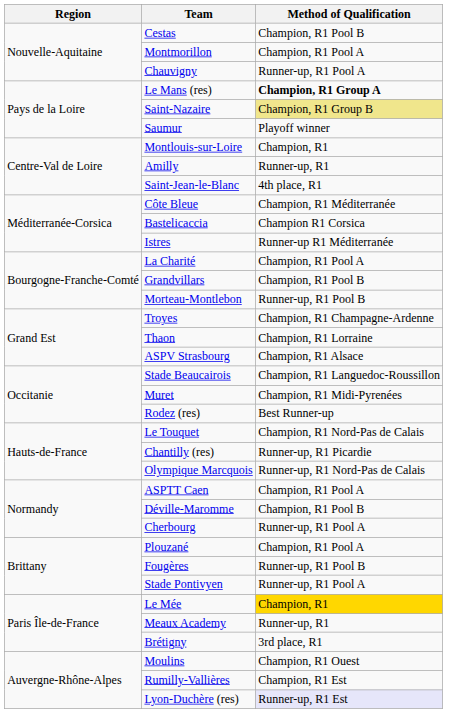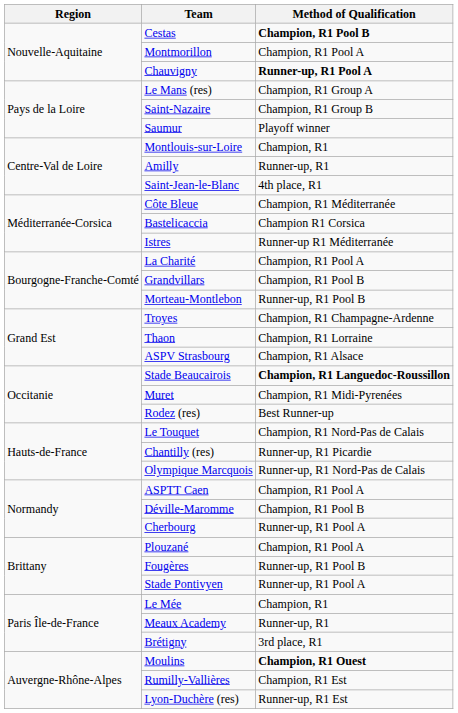(311, 33) normal -> (314, 33) bold
(312, 71) normal -> (315, 71) bold
(320, 90) bold -> (316, 90) normal
(316, 109) khaki background -> (316, 109) no background
(349, 375) normal -> (354, 375) bold
(293, 603) gold background -> (293, 603) no background
(309, 661) normal -> (312, 661) bold
(303, 699) lavender background -> (303, 699) no background
